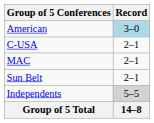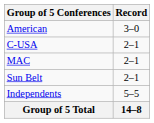(131, 28) lightblue background -> (131, 28) no background
(131, 93) lightgrey background -> (131, 93) no background
